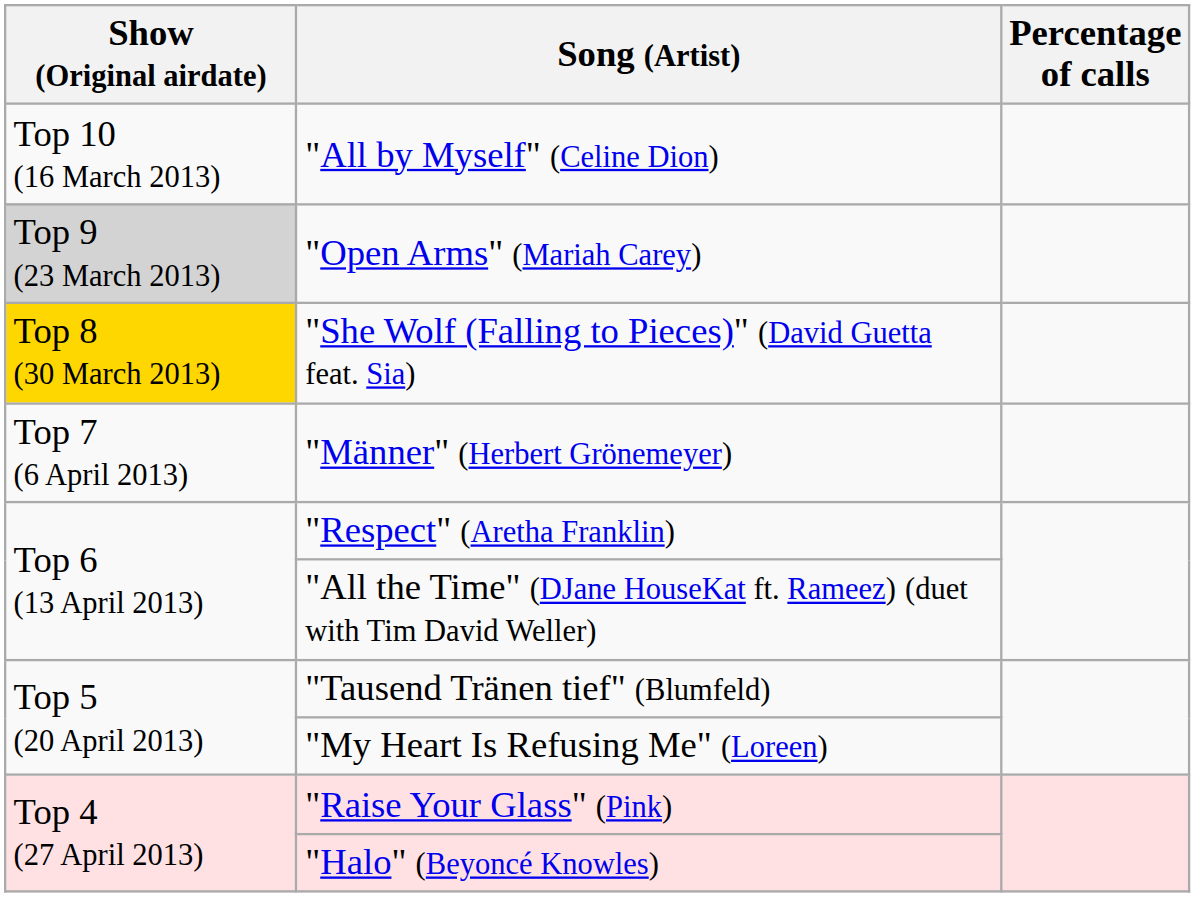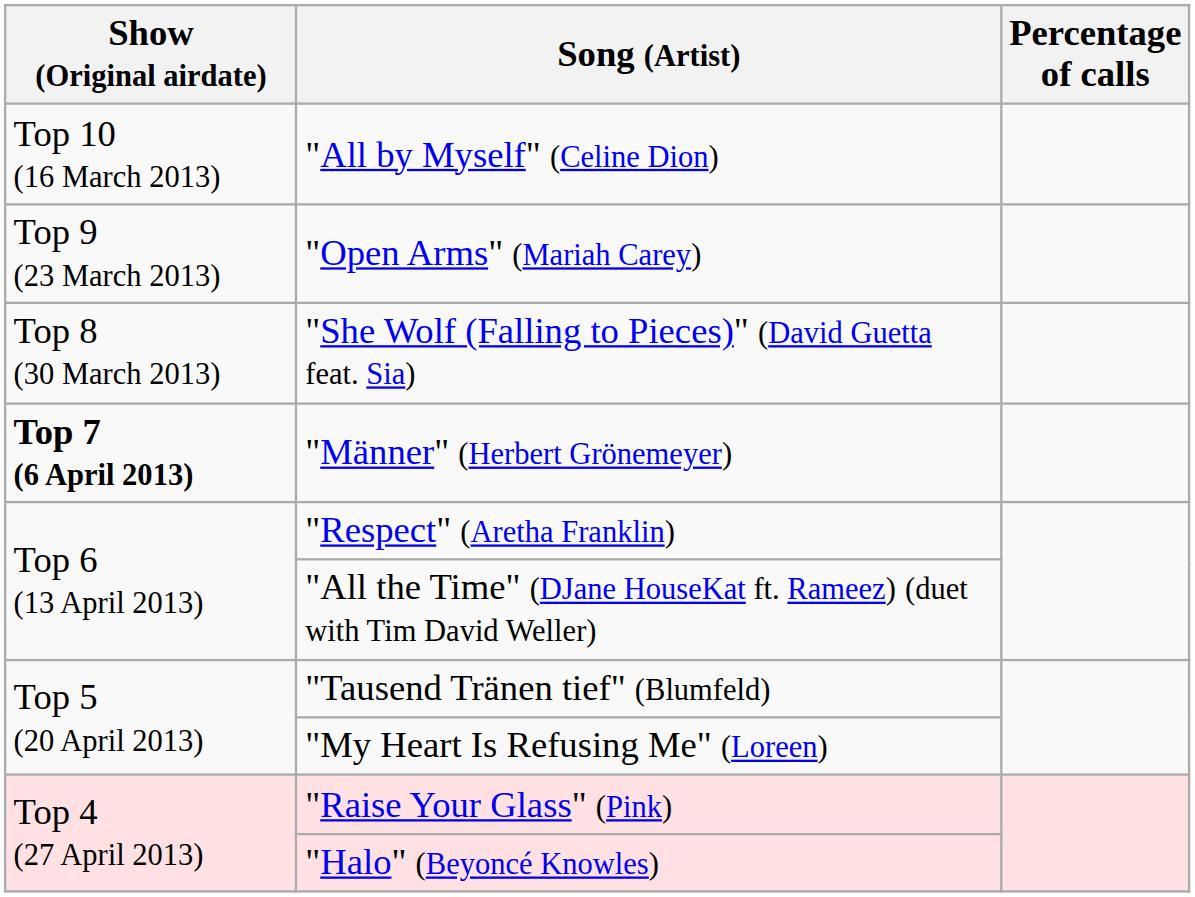(117, 252) lightgrey background -> (117, 252) no background
(117, 352) gold background -> (117, 352) no background
(101, 451) normal -> (103, 451) bold
